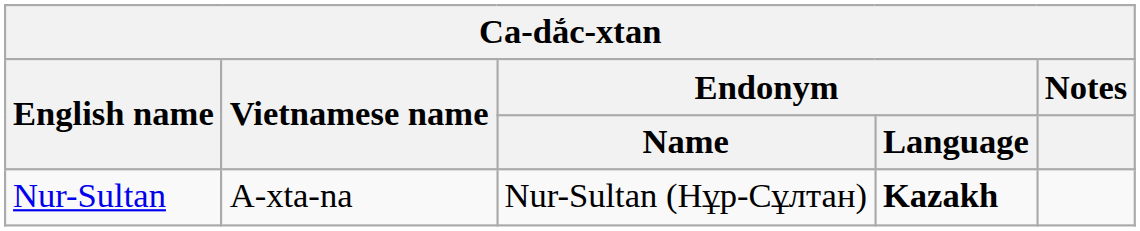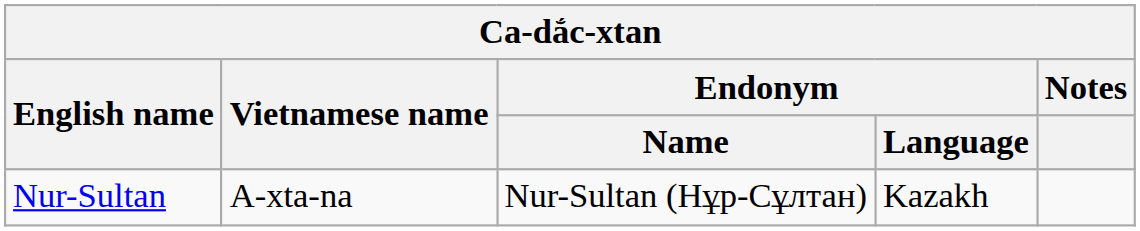(940, 196) bold -> (936, 196) normal
